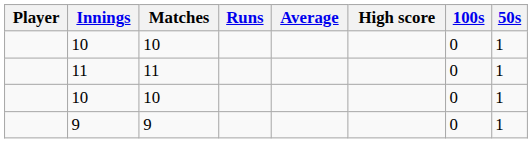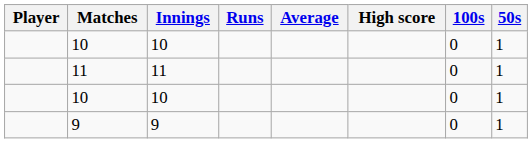columns swapped: (179, 17) <-> (103, 17)
